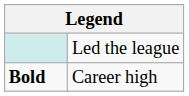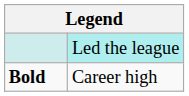(126, 47) no background -> (126, 47) paleturquoise background
